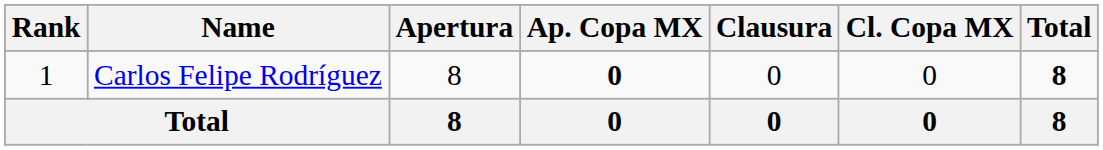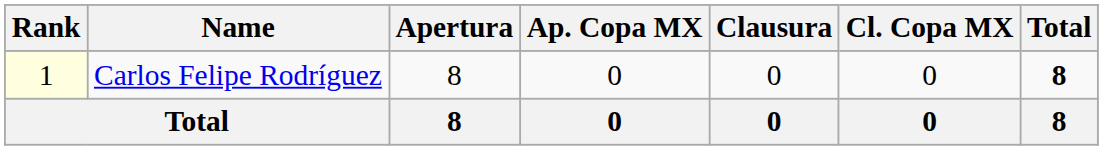(46, 74) no background -> (46, 74) lightyellow background
(615, 74) bold -> (615, 74) normal
